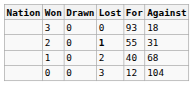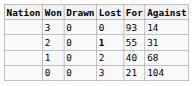(153, 27) 18 -> (153, 27) 14
(131, 73) 12 -> (131, 73) 21
